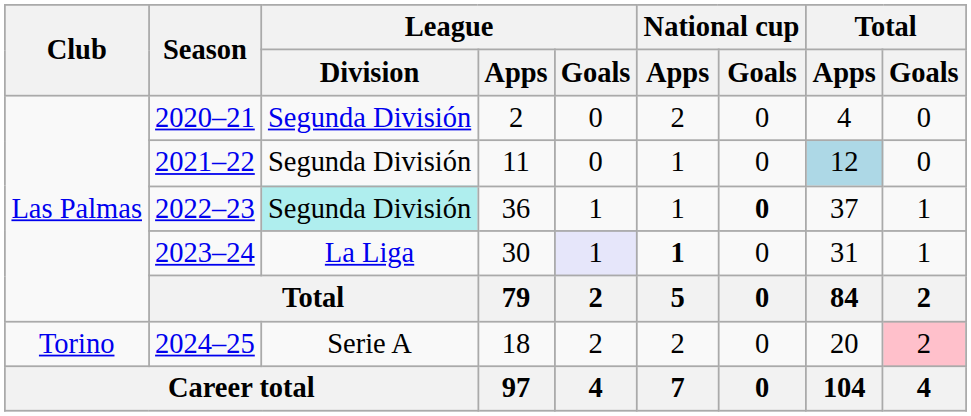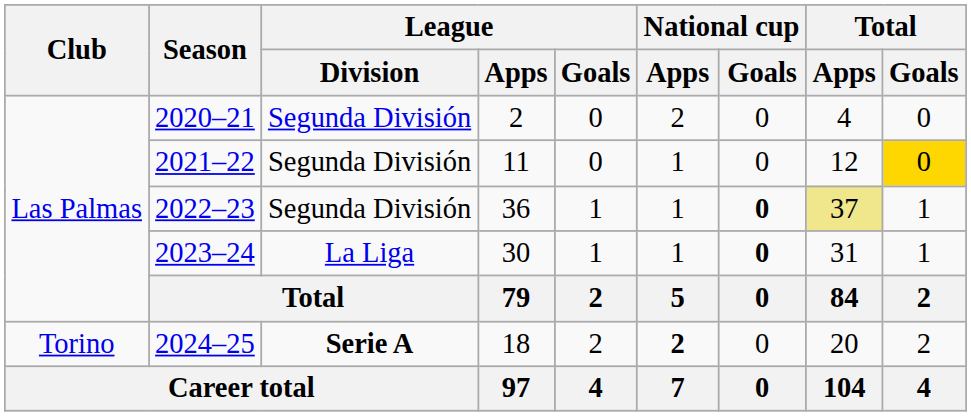(844, 162) lightblue background -> (844, 162) no background
(924, 162) no background -> (924, 162) gold background
(370, 207) paleturquoise background -> (370, 207) no background
(844, 207) no background -> (844, 207) khaki background
(596, 252) lavender background -> (596, 252) no background
(678, 252) bold -> (678, 252) normal
(762, 252) normal -> (762, 252) bold
(370, 343) normal -> (370, 343) bold
(678, 343) normal -> (678, 343) bold
(924, 343) pink background -> (924, 343) no background
